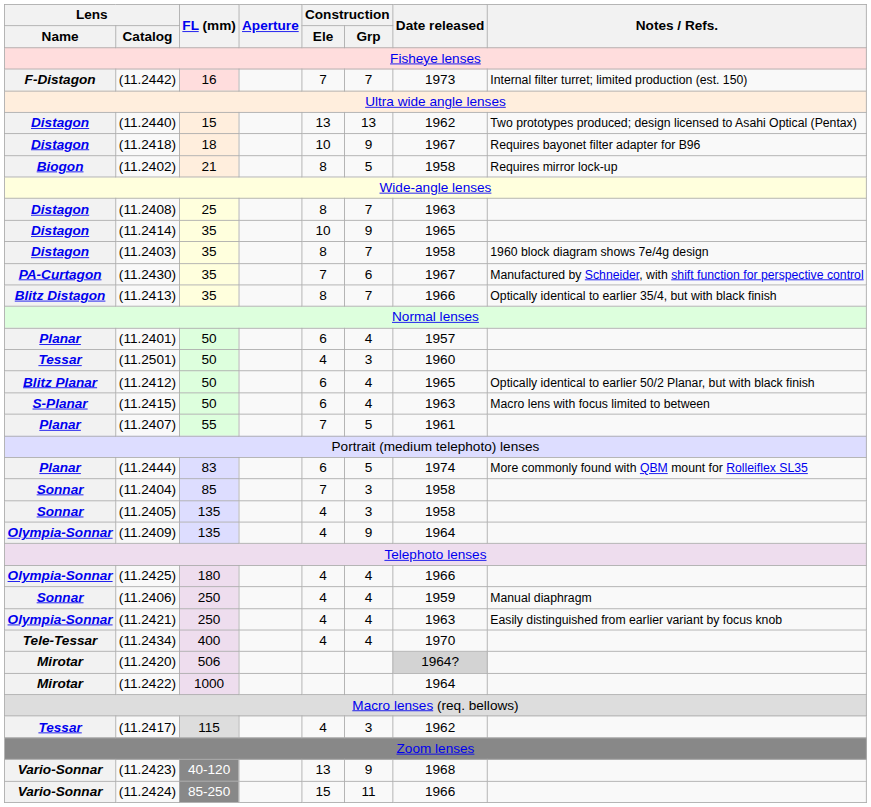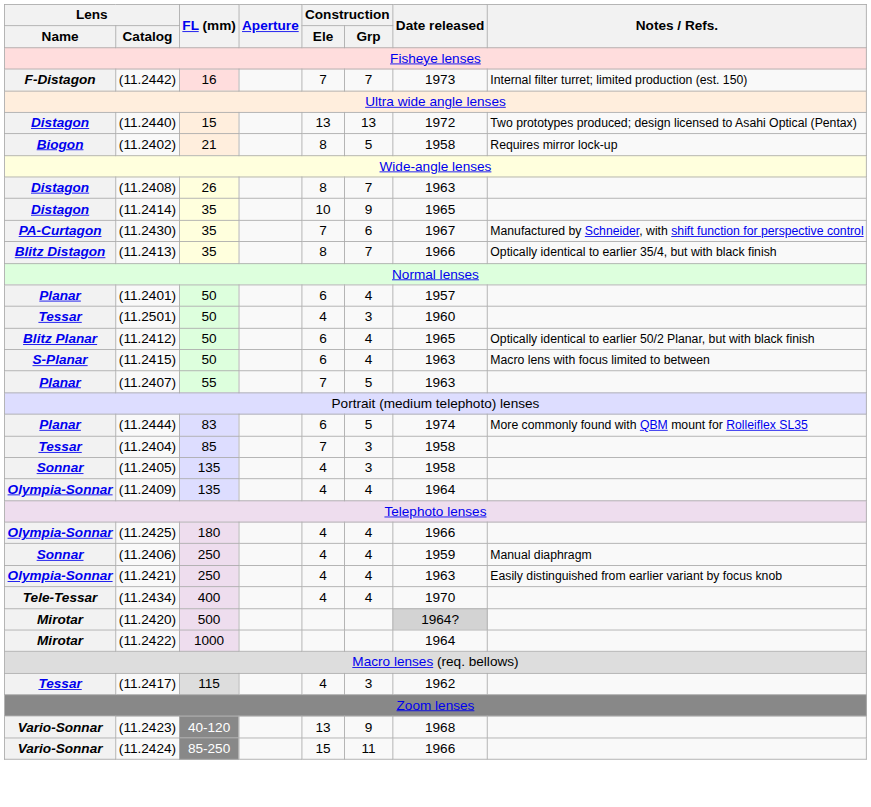(440, 123) 1962 -> (440, 123) 1972
- row: (147, 144)
(209, 209) 25 -> (209, 187) 26
- row: (147, 252)
(440, 425) 1961 -> (440, 381) 1963
(60, 489) Sonnar -> (60, 446) Tessar
(369, 532) 9 -> (369, 489) 4
(209, 662) 506 -> (209, 619) 500
